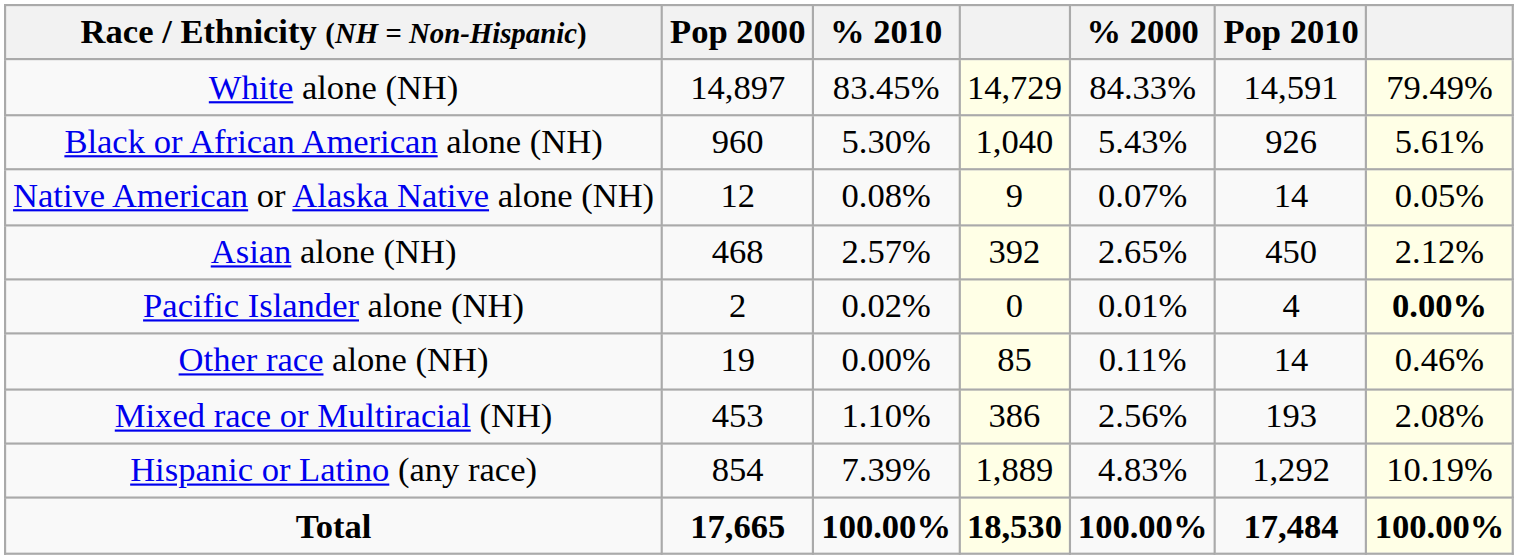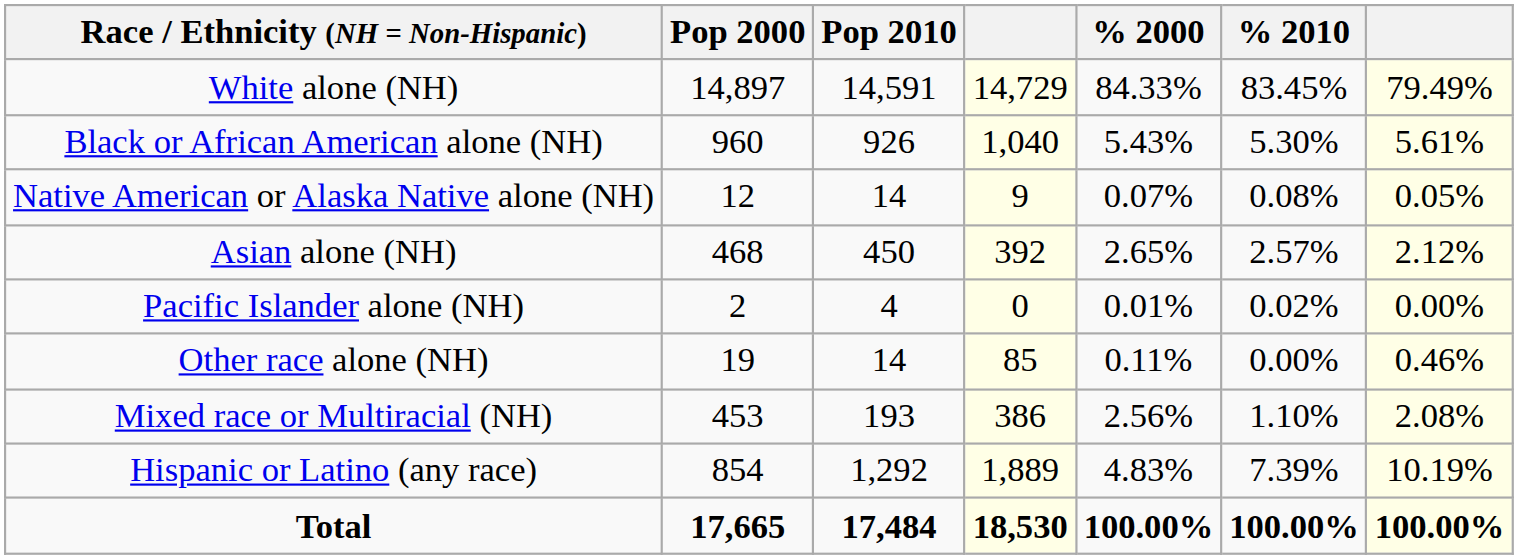columns swapped: (1291, 31) <-> (886, 31)
(1439, 305) bold -> (1439, 305) normal
